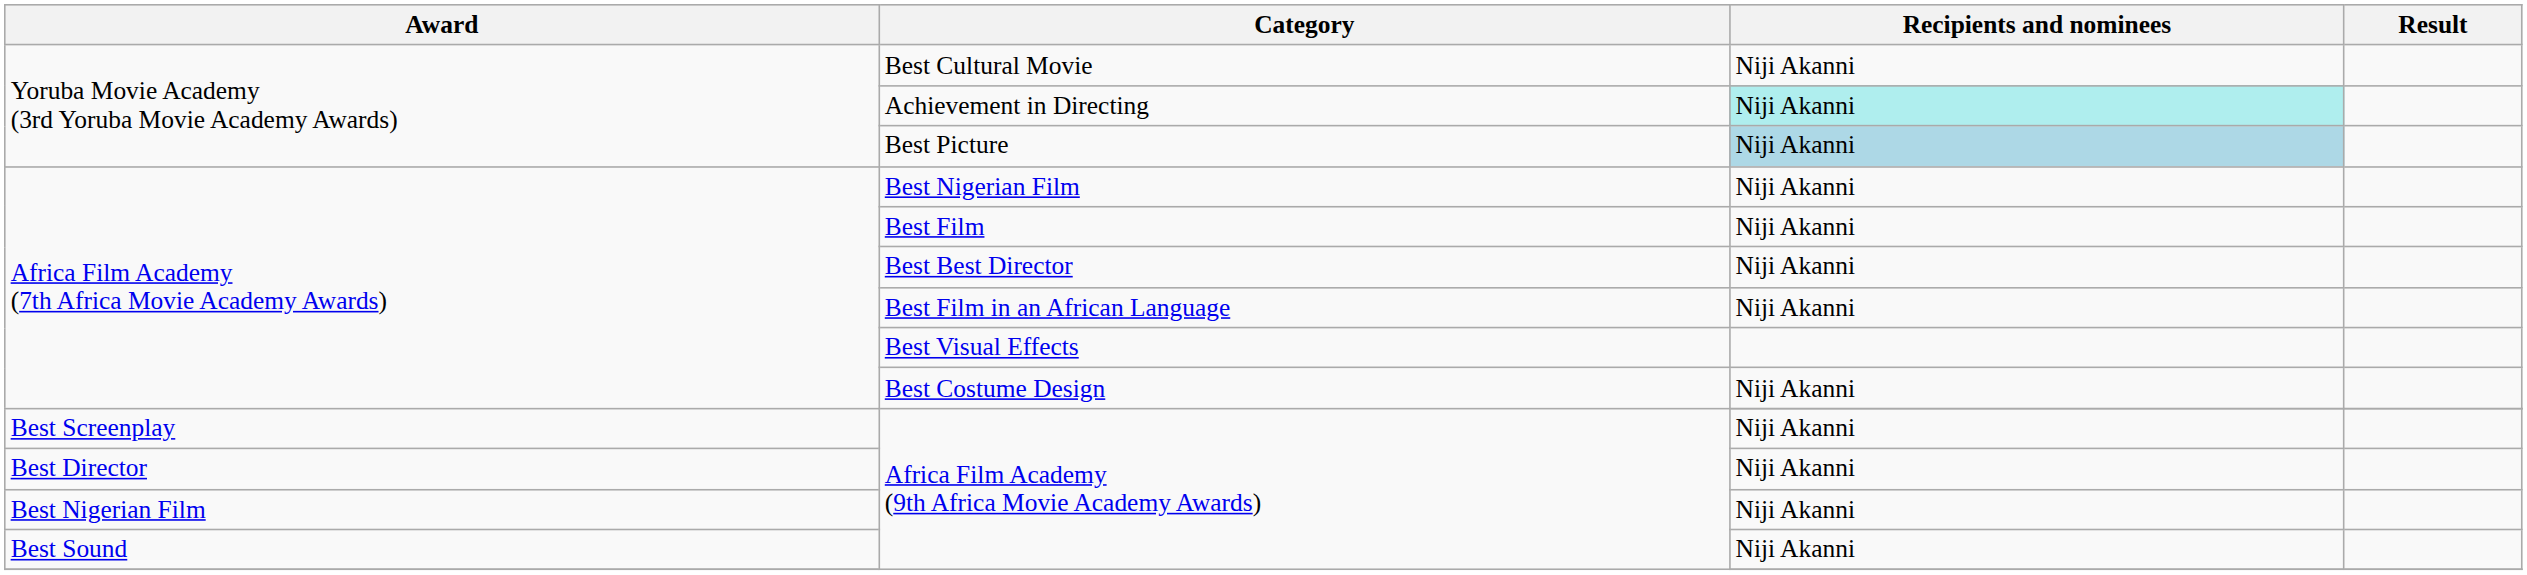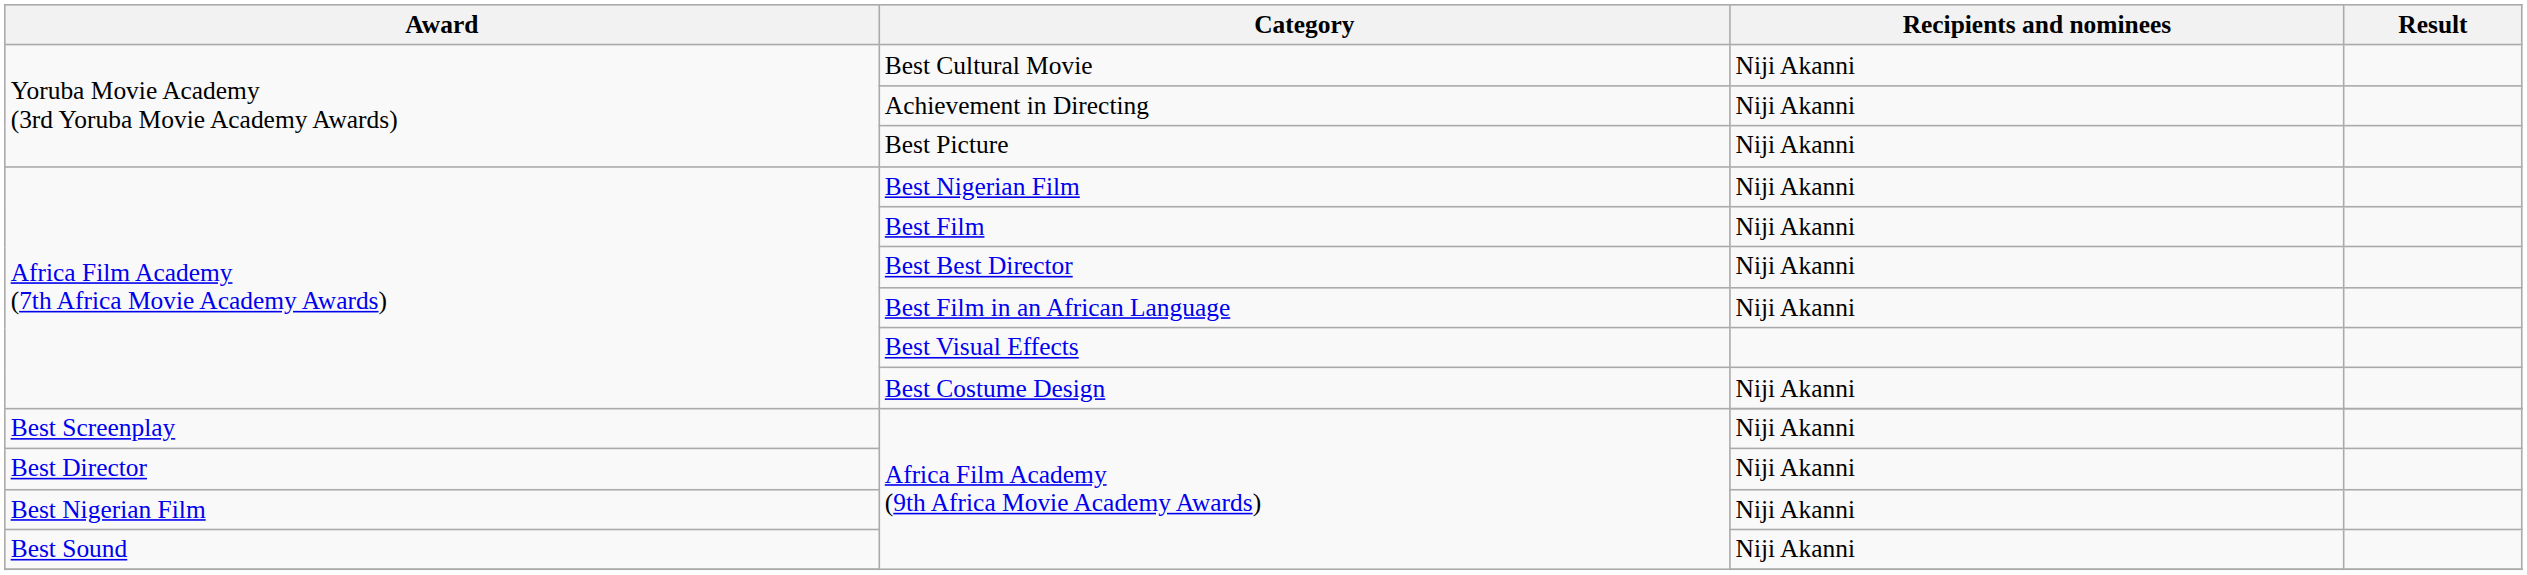(1795, 105) paleturquoise background -> (1795, 105) no background
(1795, 145) lightblue background -> (1795, 145) no background
